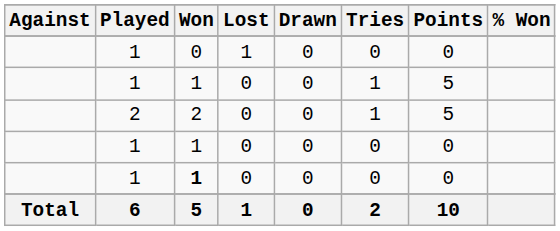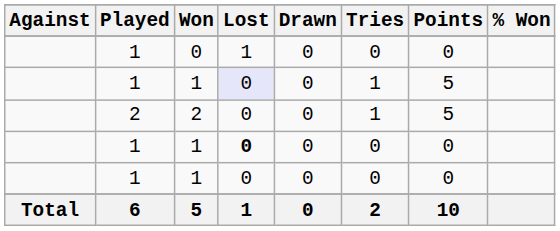(246, 84) no background -> (246, 84) lavender background
(246, 147) normal -> (246, 147) bold
(196, 178) bold -> (196, 178) normal
